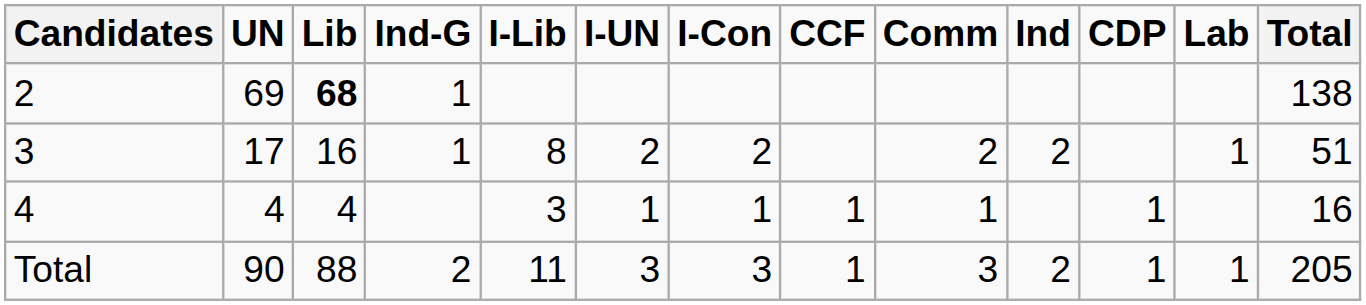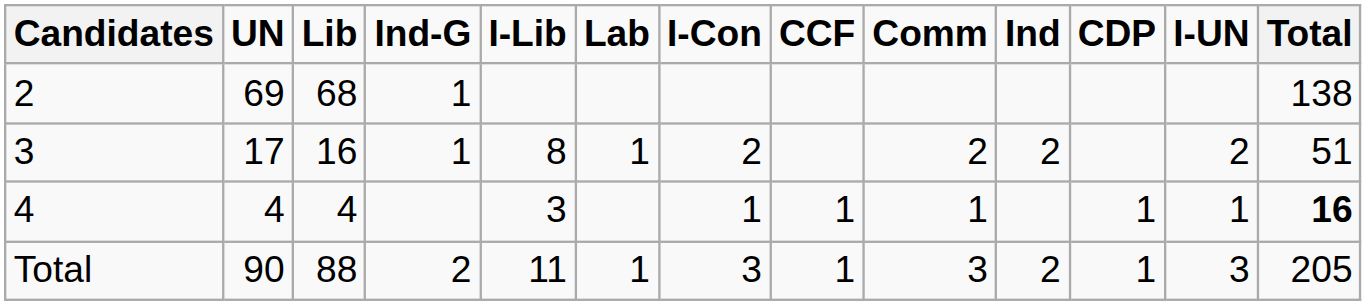columns swapped: (622, 33) <-> (1217, 33)
(337, 92) bold -> (337, 92) normal
(1332, 210) normal -> (1332, 210) bold
